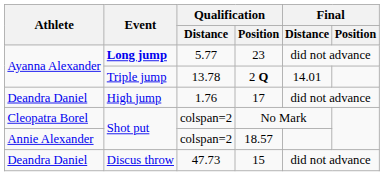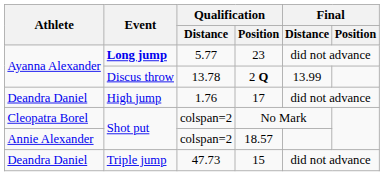(137, 76) Triple jump -> (140, 76) Discus throw
(307, 76) 14.01 -> (307, 76) 13.99
(140, 160) Discus throw -> (137, 160) Triple jump
